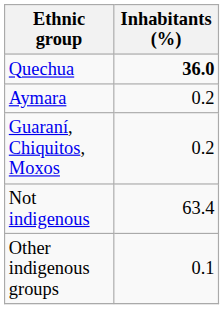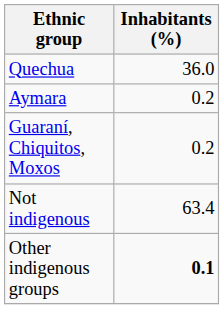(198, 68) bold -> (198, 68) normal
(203, 268) normal -> (203, 268) bold
